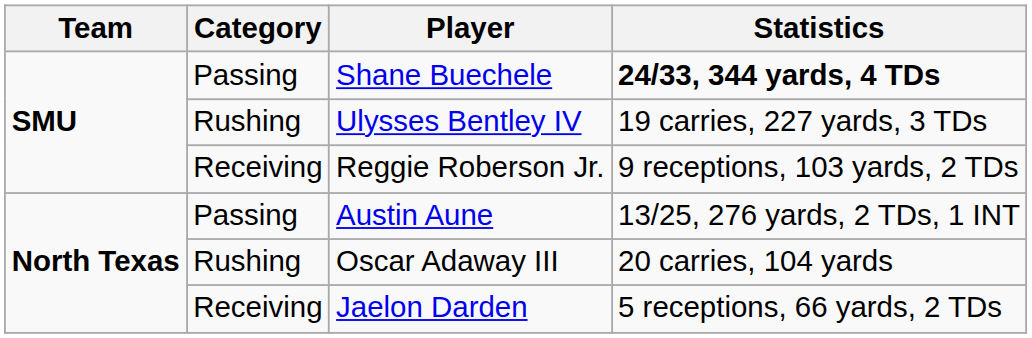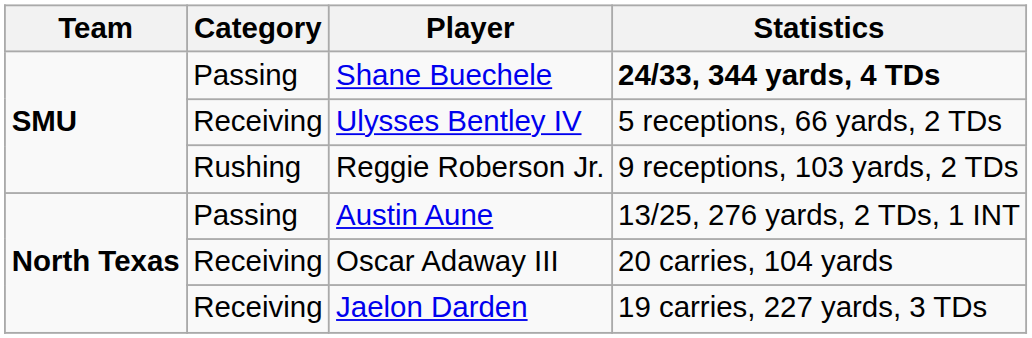(247, 121) Rushing -> (258, 121) Receiving
(803, 121) 19 carries, 227 yards, 3 TDs -> (810, 121) 5 receptions, 66 yards, 2 TDs
(258, 168) Receiving -> (247, 168) Rushing
(247, 261) Rushing -> (258, 261) Receiving
(810, 308) 5 receptions, 66 yards, 2 TDs -> (803, 308) 19 carries, 227 yards, 3 TDs
